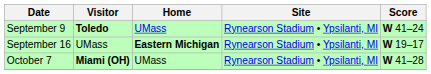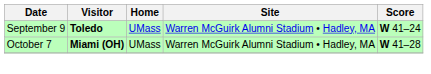(301, 28) Rynearson Stadium • Ypsilanti, MI -> (270, 28) Warren McGuirk Alumni Stadium • Hadley, MA
- row: (39, 45)
(301, 61) Rynearson Stadium • Ypsilanti, MI -> (270, 45) Warren McGuirk Alumni Stadium • Hadley, MA
